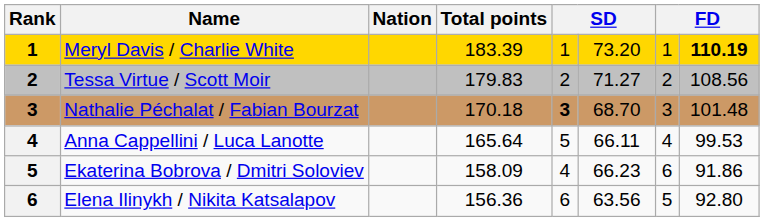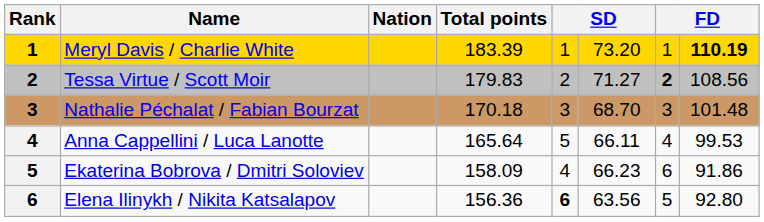(667, 79) normal -> (667, 79) bold
(565, 110) bold -> (565, 110) normal
(565, 200) normal -> (565, 200) bold
